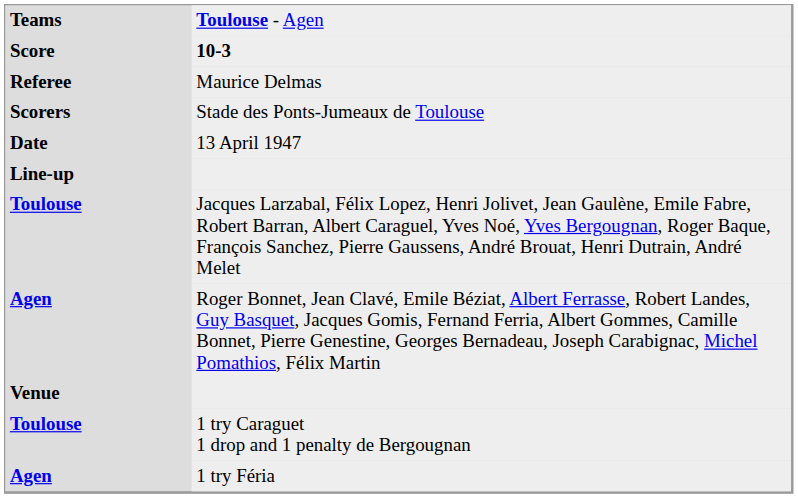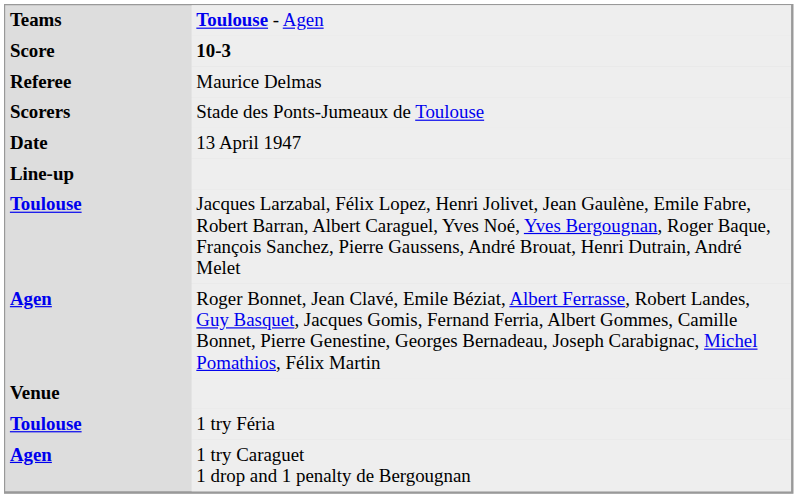(334, 434) 1 try Caraguet 1 drop and 1 penalty de Bergougnan -> (236, 423) 1 try Féria
(236, 475) 1 try Féria -> (334, 465) 1 try Caraguet 1 drop and 1 penalty de Bergougnan
